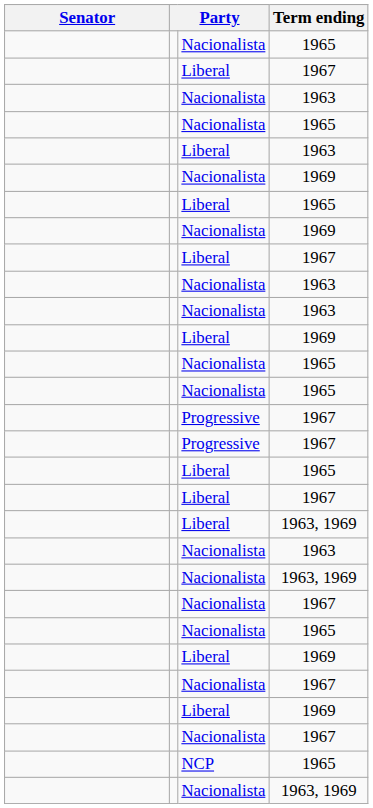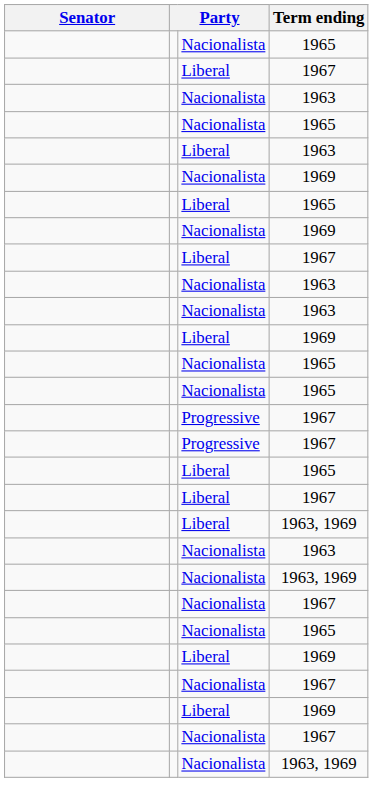- row: (198, 763)
